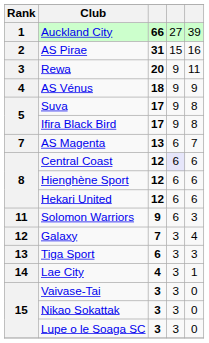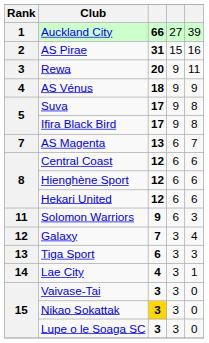(176, 161) lavender background -> (176, 161) no background
(157, 310) no background -> (157, 310) gold background
